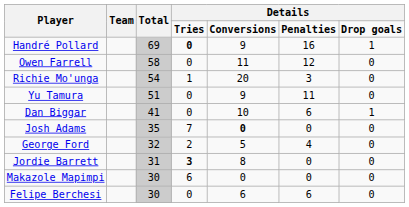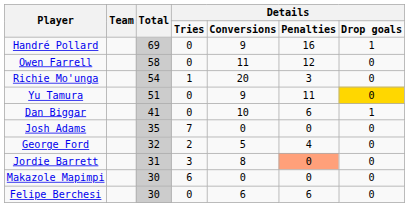(189, 46) bold -> (189, 46) normal
(372, 95) no background -> (372, 95) gold background
(243, 128) bold -> (243, 128) normal
(189, 161) bold -> (189, 161) normal
(309, 161) no background -> (309, 161) lightsalmon background
